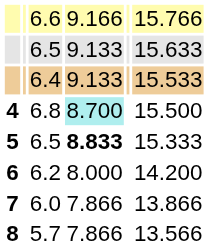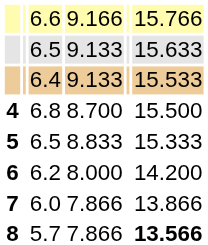(95, 110) paleturquoise background -> (95, 110) no background
(95, 141) bold -> (95, 141) normal
(168, 234) normal -> (168, 234) bold
